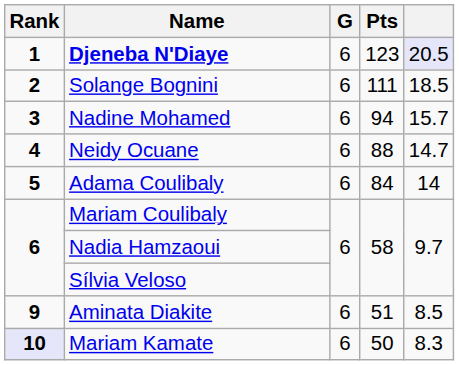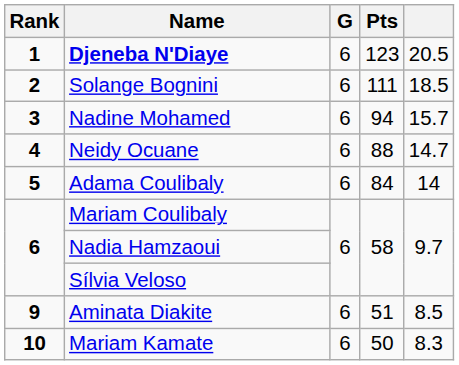(429, 54) lavender background -> (429, 54) no background
(34, 344) lavender background -> (34, 344) no background
